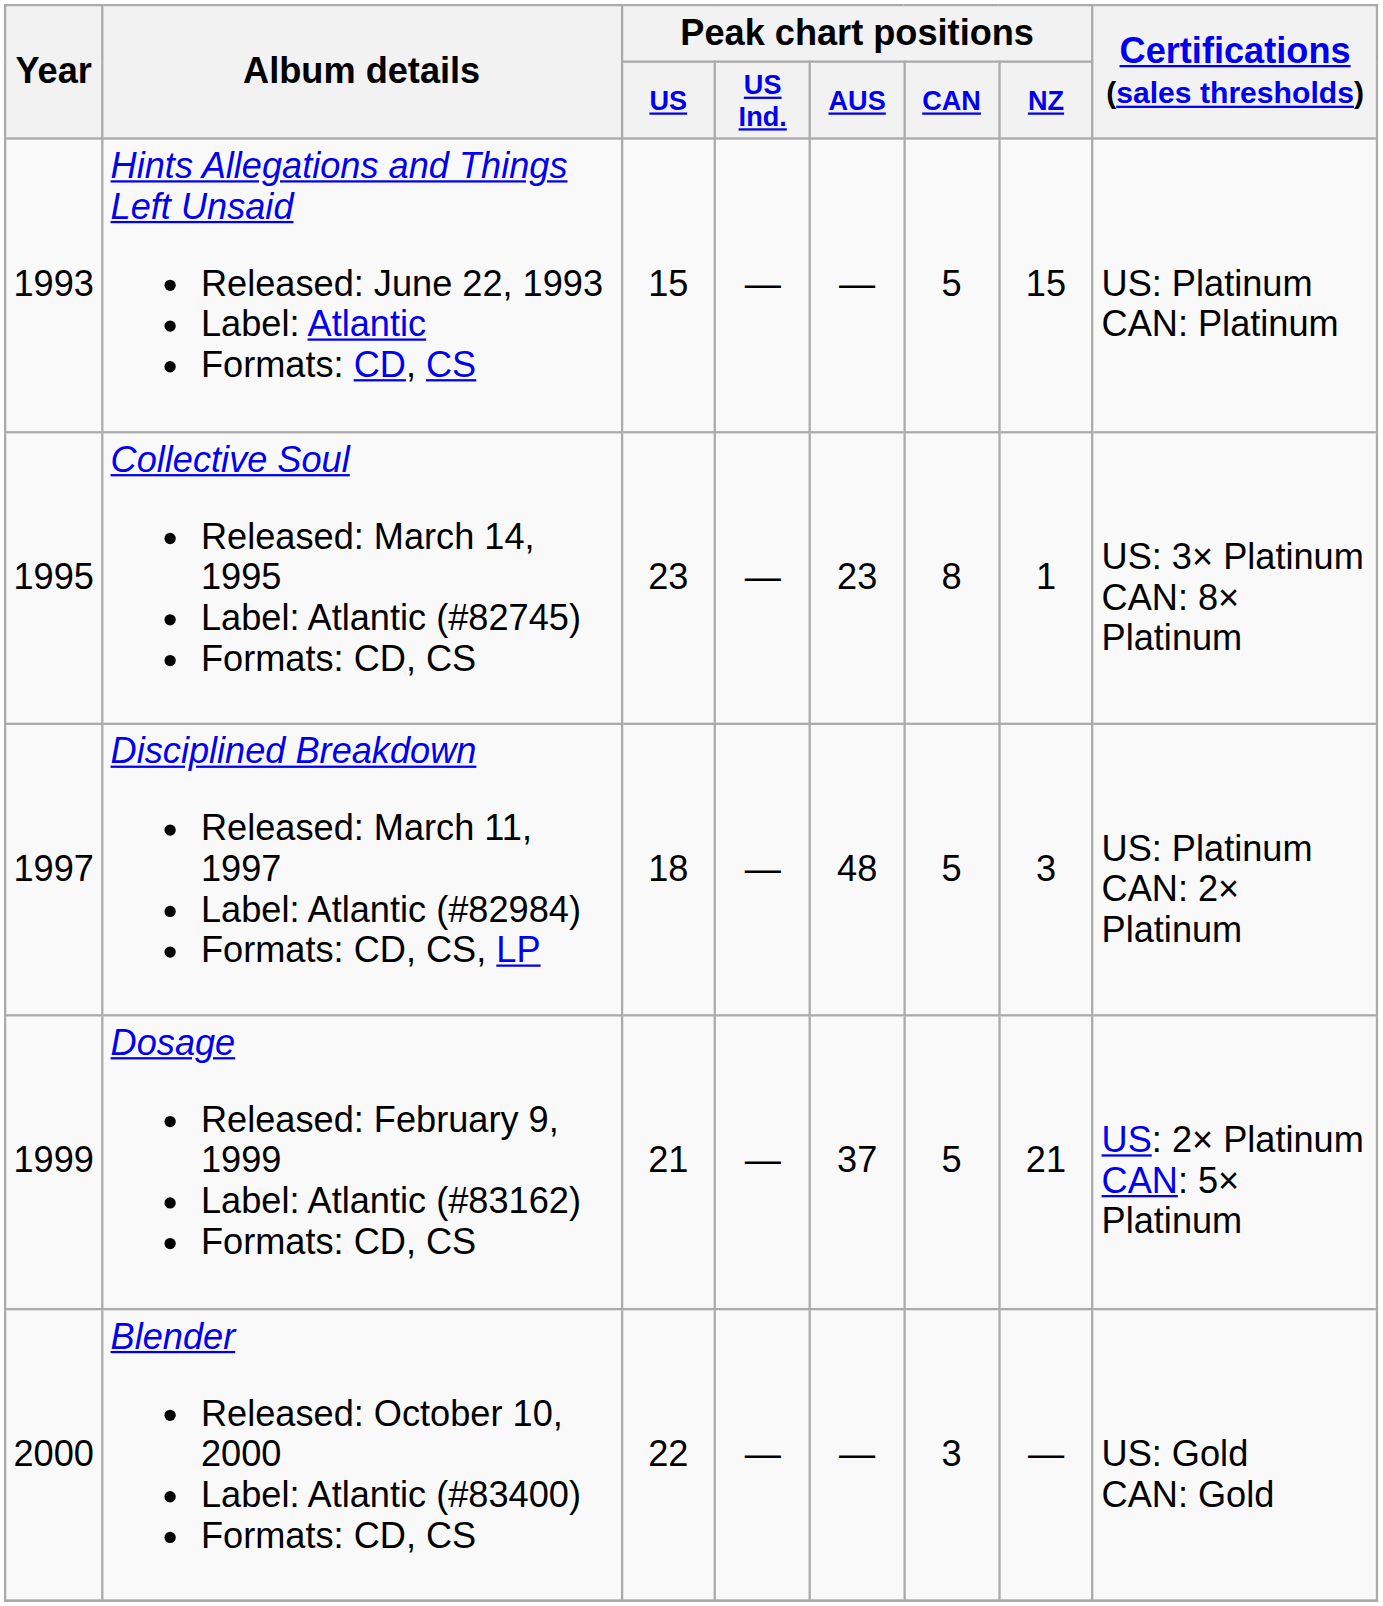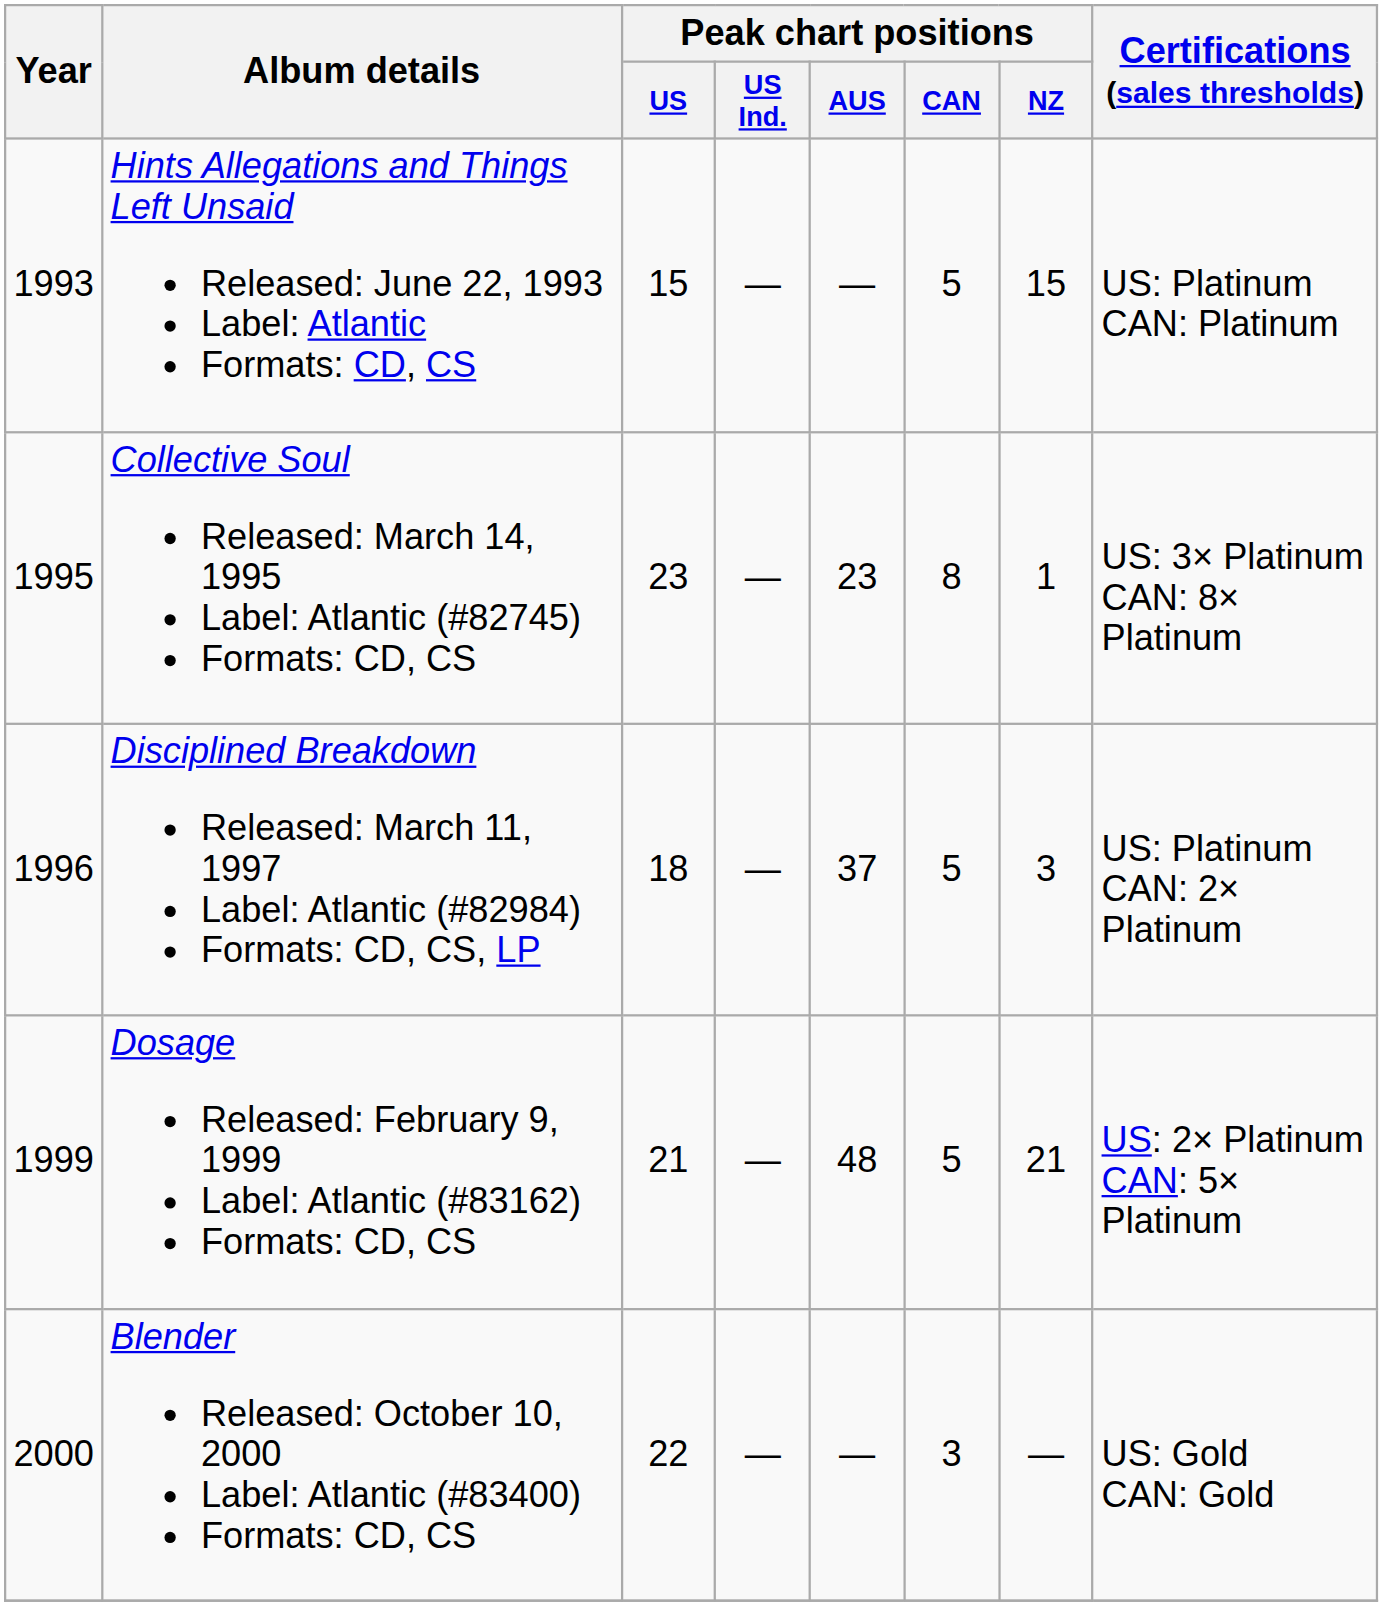(54, 869) 1997 -> (54, 869) 1996
(857, 869) 48 -> (857, 869) 37
(857, 1161) 37 -> (857, 1161) 48
